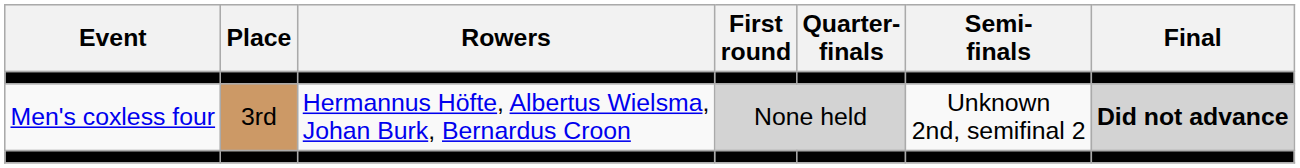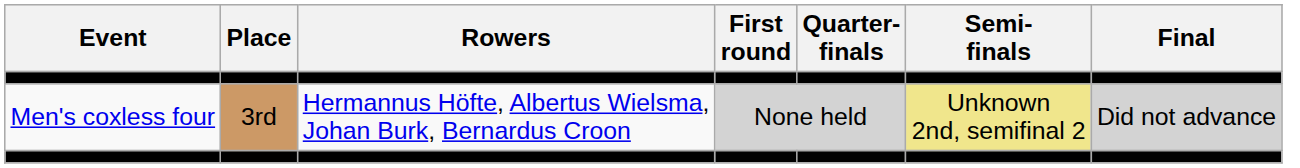(999, 116) no background -> (999, 116) khaki background
(1193, 116) bold -> (1187, 116) normal
